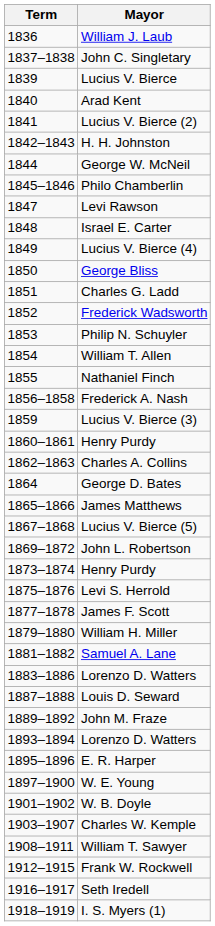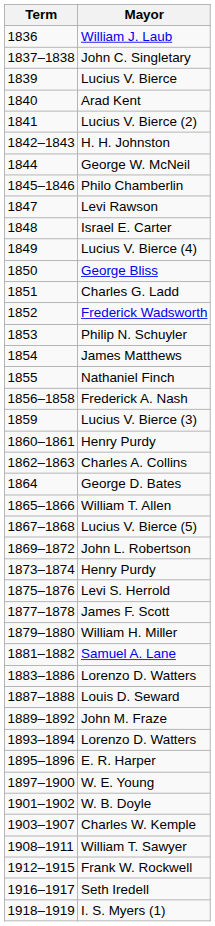(126, 356) William T. Allen -> (131, 356) James Matthews
(131, 505) James Matthews -> (126, 505) William T. Allen
